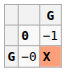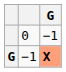(25, 36) bold -> (25, 36) normal
(29, 56) −0 -> (29, 56) −1
